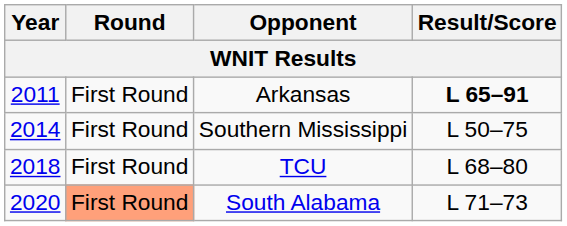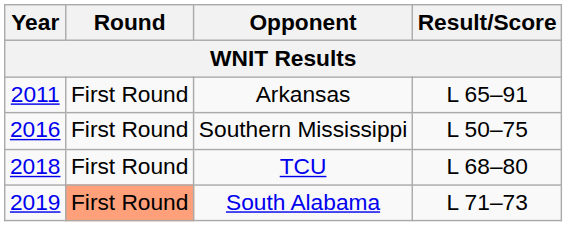(487, 94) bold -> (487, 94) normal
(35, 130) 2014 -> (35, 130) 2016
(35, 202) 2020 -> (35, 202) 2019
